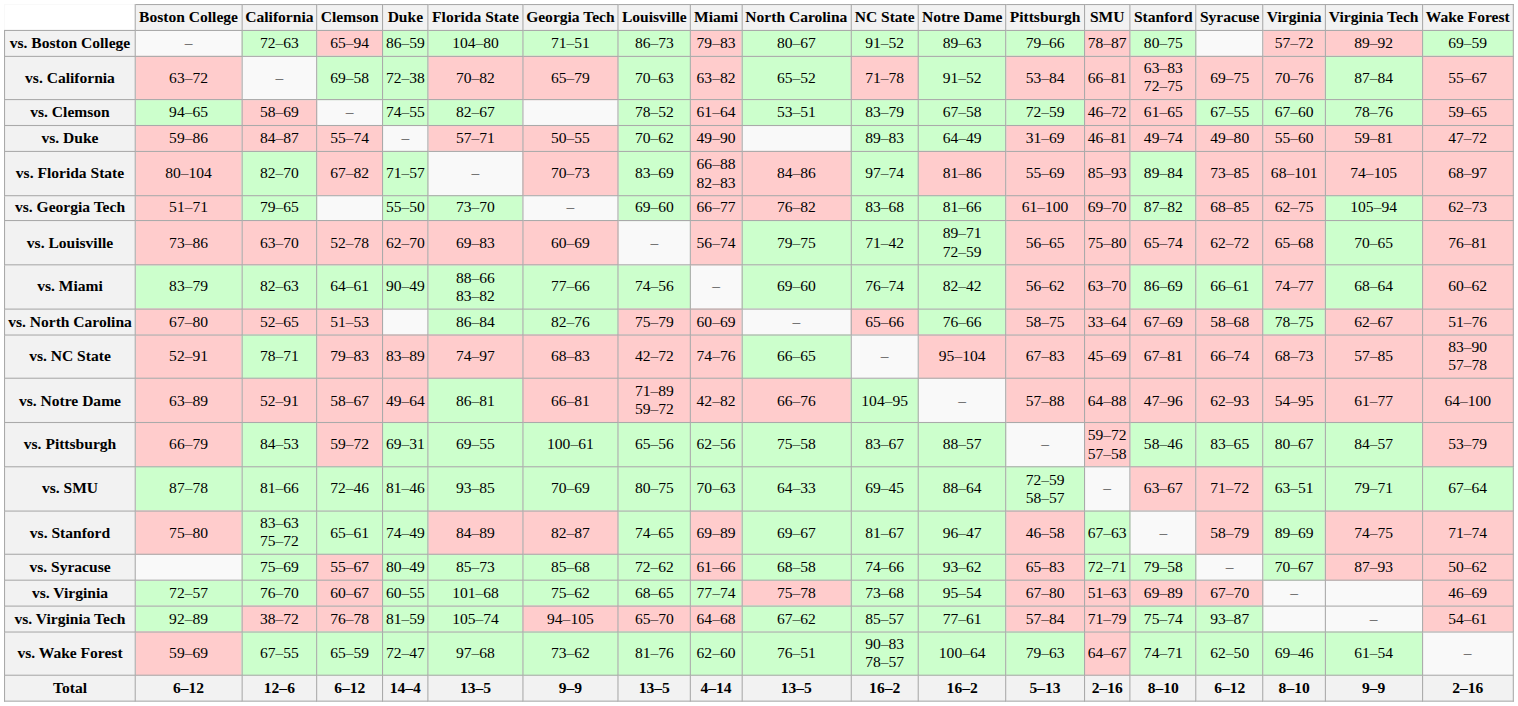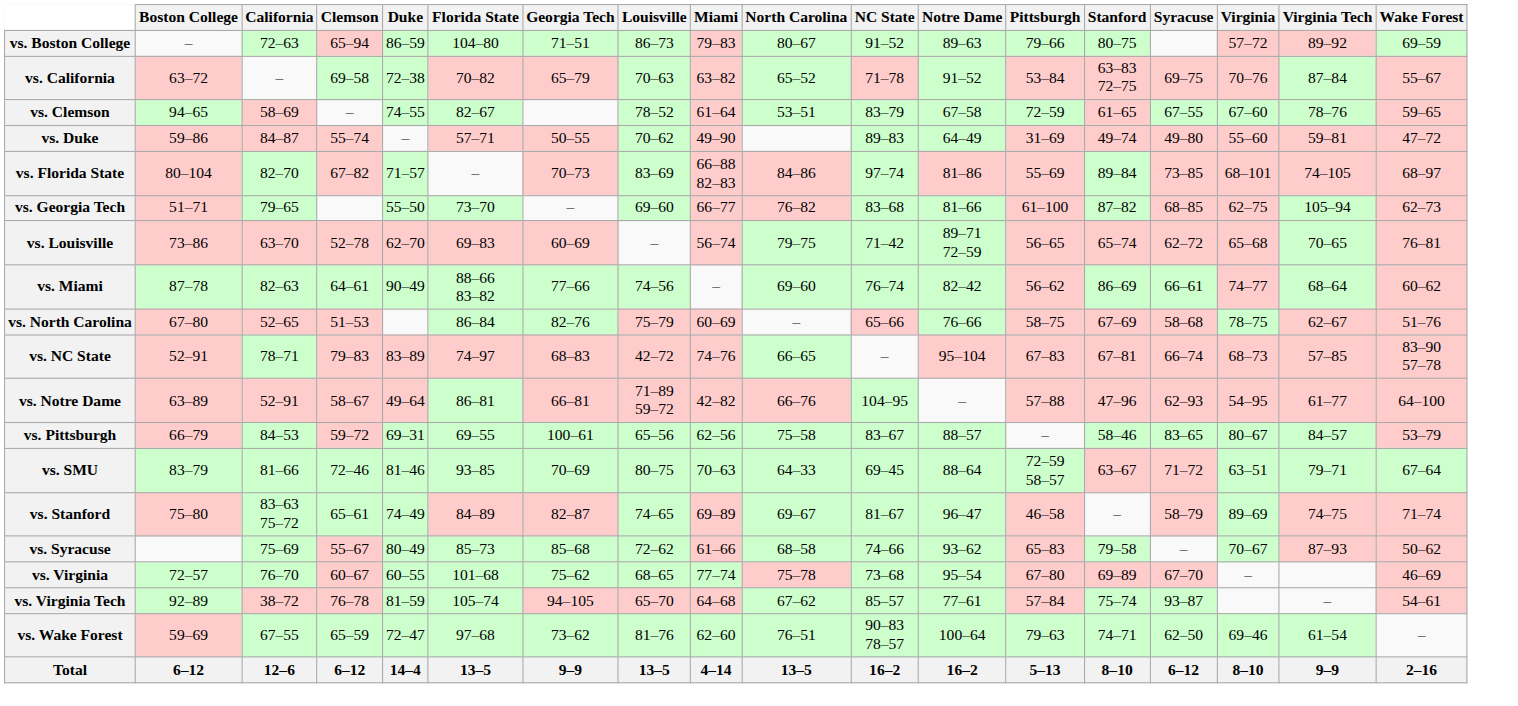- column: (1107, 17)
(189, 287) 83–79 -> (189, 287) 87–78
(189, 488) 87–78 -> (189, 470) 83–79
